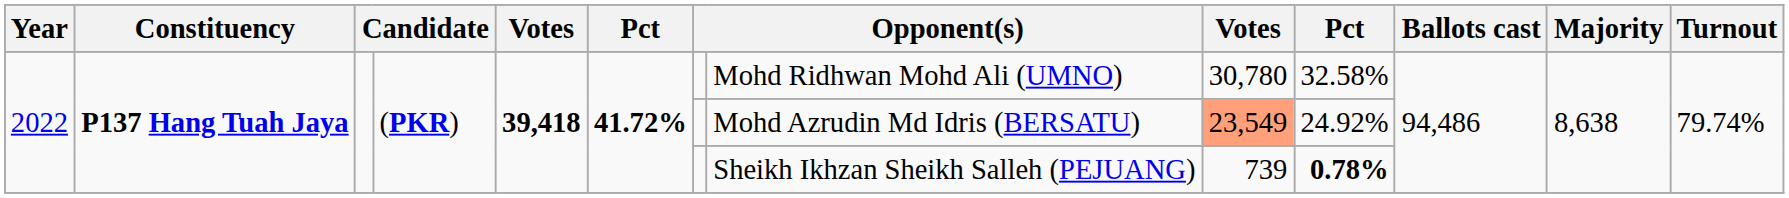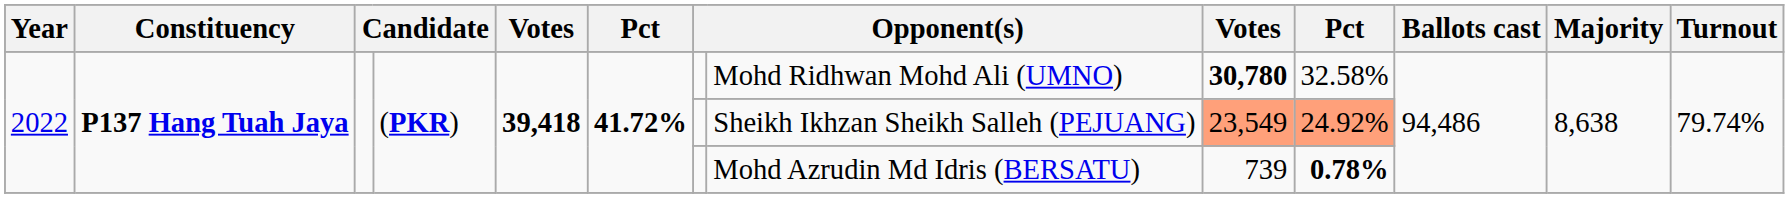(1248, 75) normal -> (1248, 75) bold
(927, 122) Mohd Azrudin Md Idris (BERSATU) -> (954, 122) Sheikh Ikhzan Sheikh Salleh (PEJUANG)
(1345, 122) no background -> (1345, 122) lightsalmon background
(954, 169) Sheikh Ikhzan Sheikh Salleh (PEJUANG) -> (927, 169) Mohd Azrudin Md Idris (BERSATU)
